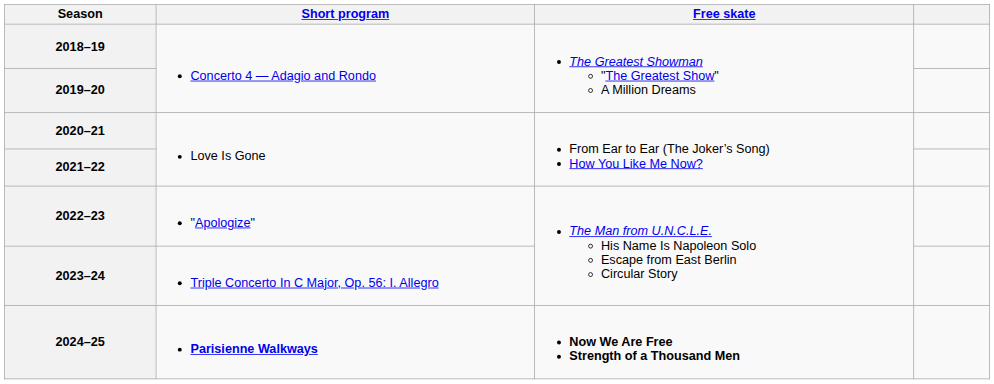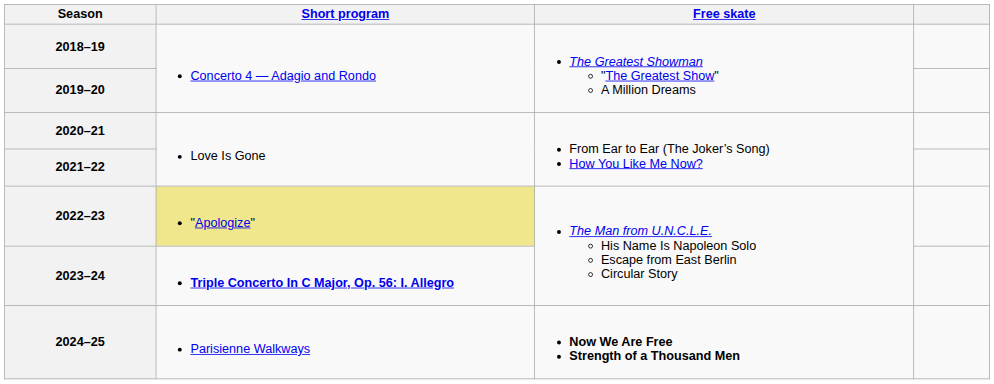(345, 223) no background -> (345, 223) khaki background
(345, 283) normal -> (345, 283) bold
(345, 349) bold -> (345, 349) normal
